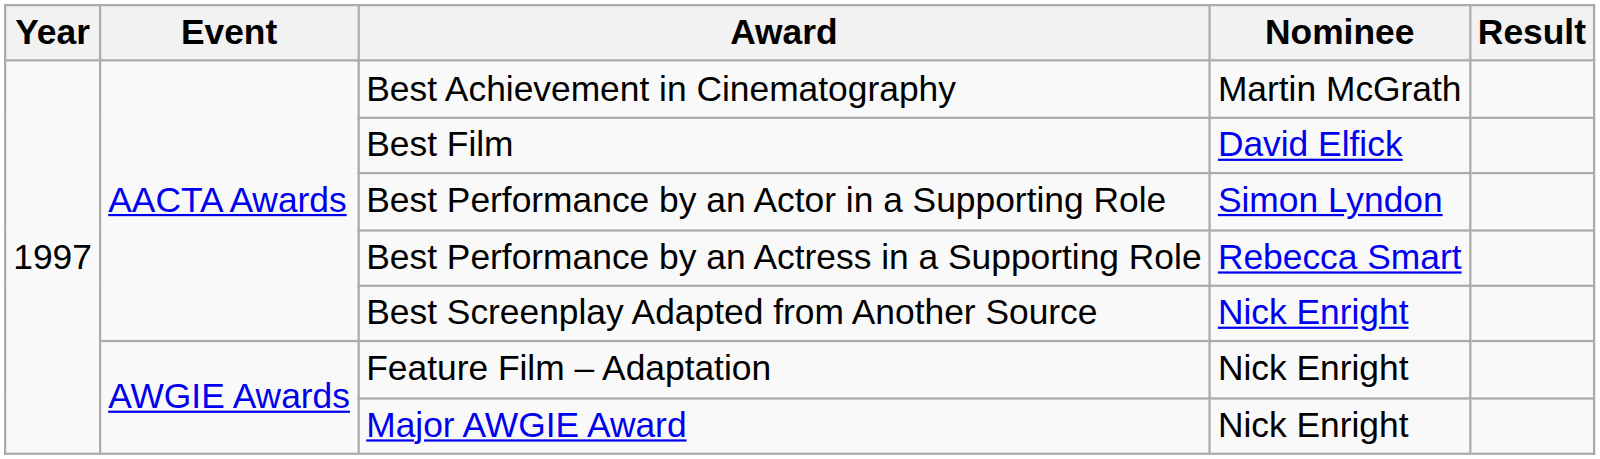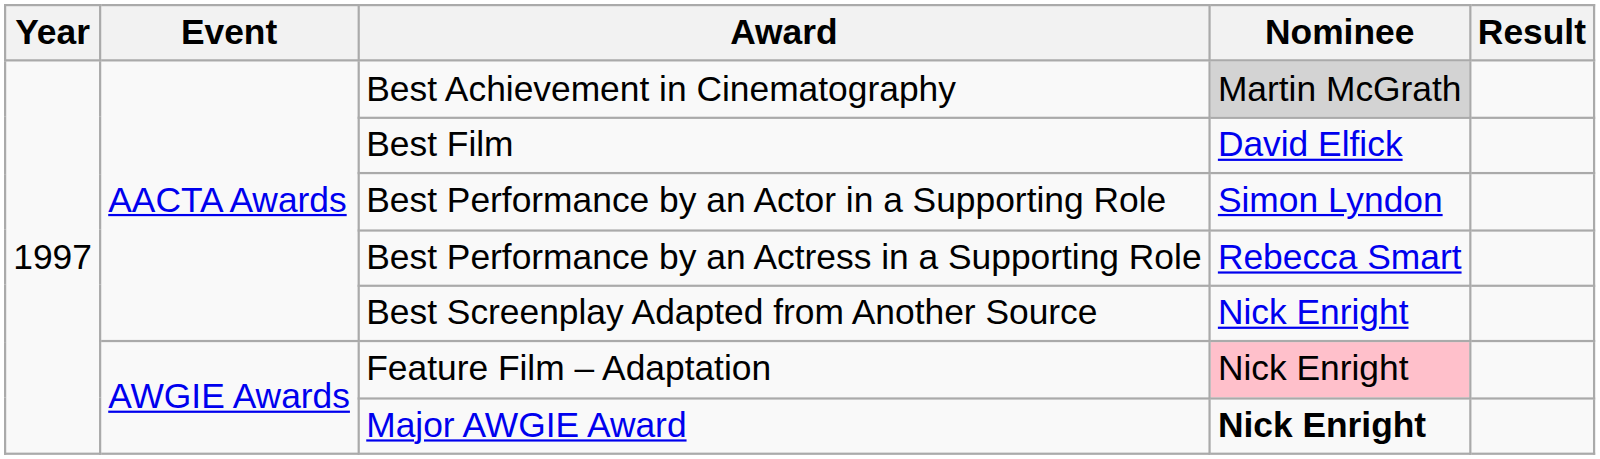(1340, 88) no background -> (1340, 88) lightgrey background
(1313, 369) no background -> (1313, 369) pink background
(1313, 425) normal -> (1322, 425) bold
